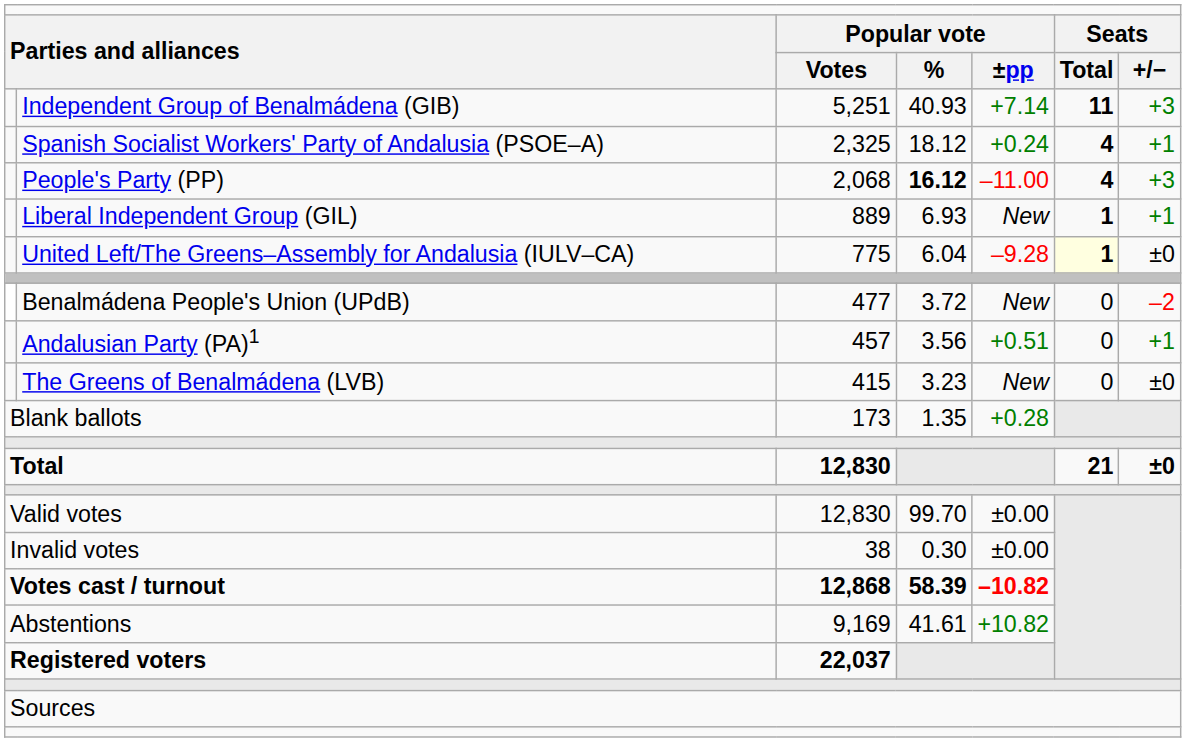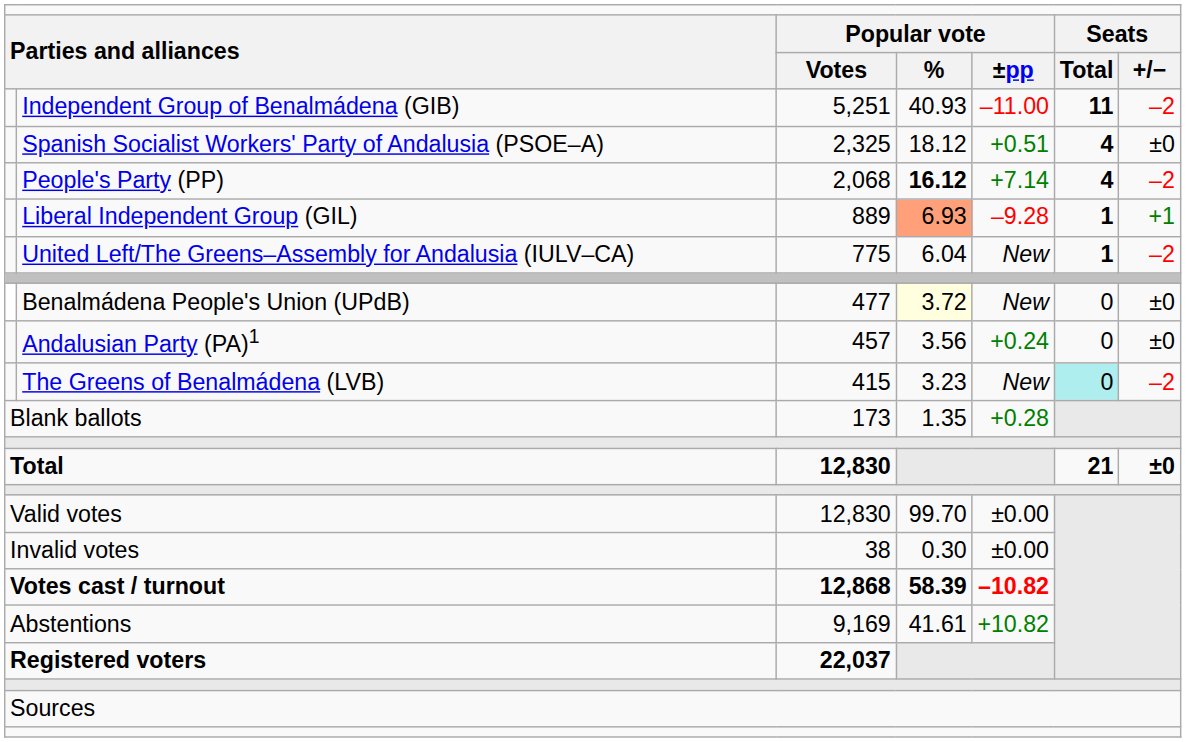(1020, 107) +7.14 -> (1014, 107) –11.00
(1162, 107) +3 -> (1162, 107) –2
(1020, 143) +0.24 -> (1020, 143) +0.51
(1162, 143) +1 -> (1162, 143) ±0
(1014, 180) –11.00 -> (1020, 180) +7.14
(1162, 180) +3 -> (1162, 180) –2
(944, 217) no background -> (944, 217) lightsalmon background
(1026, 217) New -> (1020, 217) –9.28
(1020, 254) –9.28 -> (1026, 254) New
(1107, 254) lightyellow background -> (1107, 254) no background
(1162, 254) ±0 -> (1162, 254) –2
(944, 301) no background -> (944, 301) lightyellow background
(1162, 301) –2 -> (1162, 301) ±0
(1020, 341) +0.51 -> (1020, 341) +0.24
(1162, 341) +1 -> (1162, 341) ±0
(1107, 381) no background -> (1107, 381) paleturquoise background
(1162, 381) ±0 -> (1162, 381) –2
